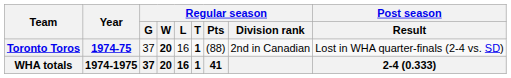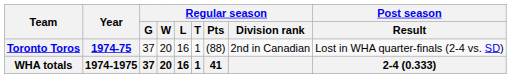(166, 48) bold -> (166, 48) normal
(198, 48) bold -> (198, 48) normal
